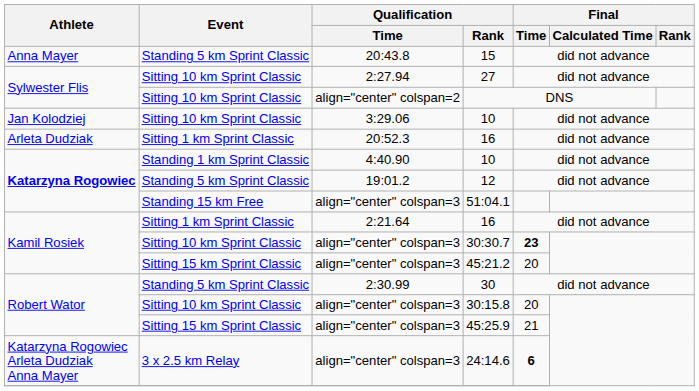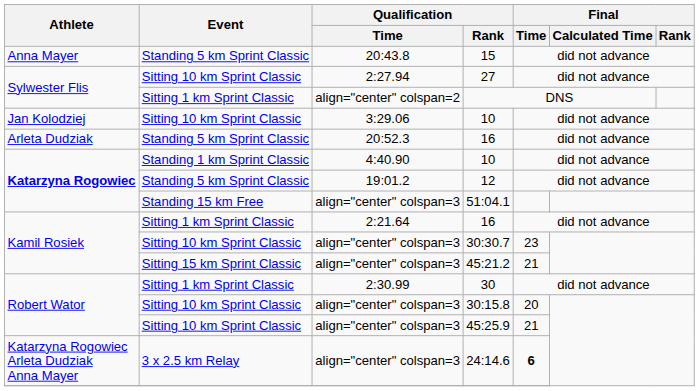(221, 98) Sitting 10 km Sprint Classic -> (218, 98) Sitting 1 km Sprint Classic
(218, 139) Sitting 1 km Sprint Classic -> (225, 139) Standing 5 km Sprint Classic
(531, 243) bold -> (531, 243) normal
(531, 264) 20 -> (531, 264) 21
(225, 284) Standing 5 km Sprint Classic -> (218, 284) Sitting 1 km Sprint Classic
(221, 326) Sitting 15 km Sprint Classic -> (221, 326) Sitting 10 km Sprint Classic
